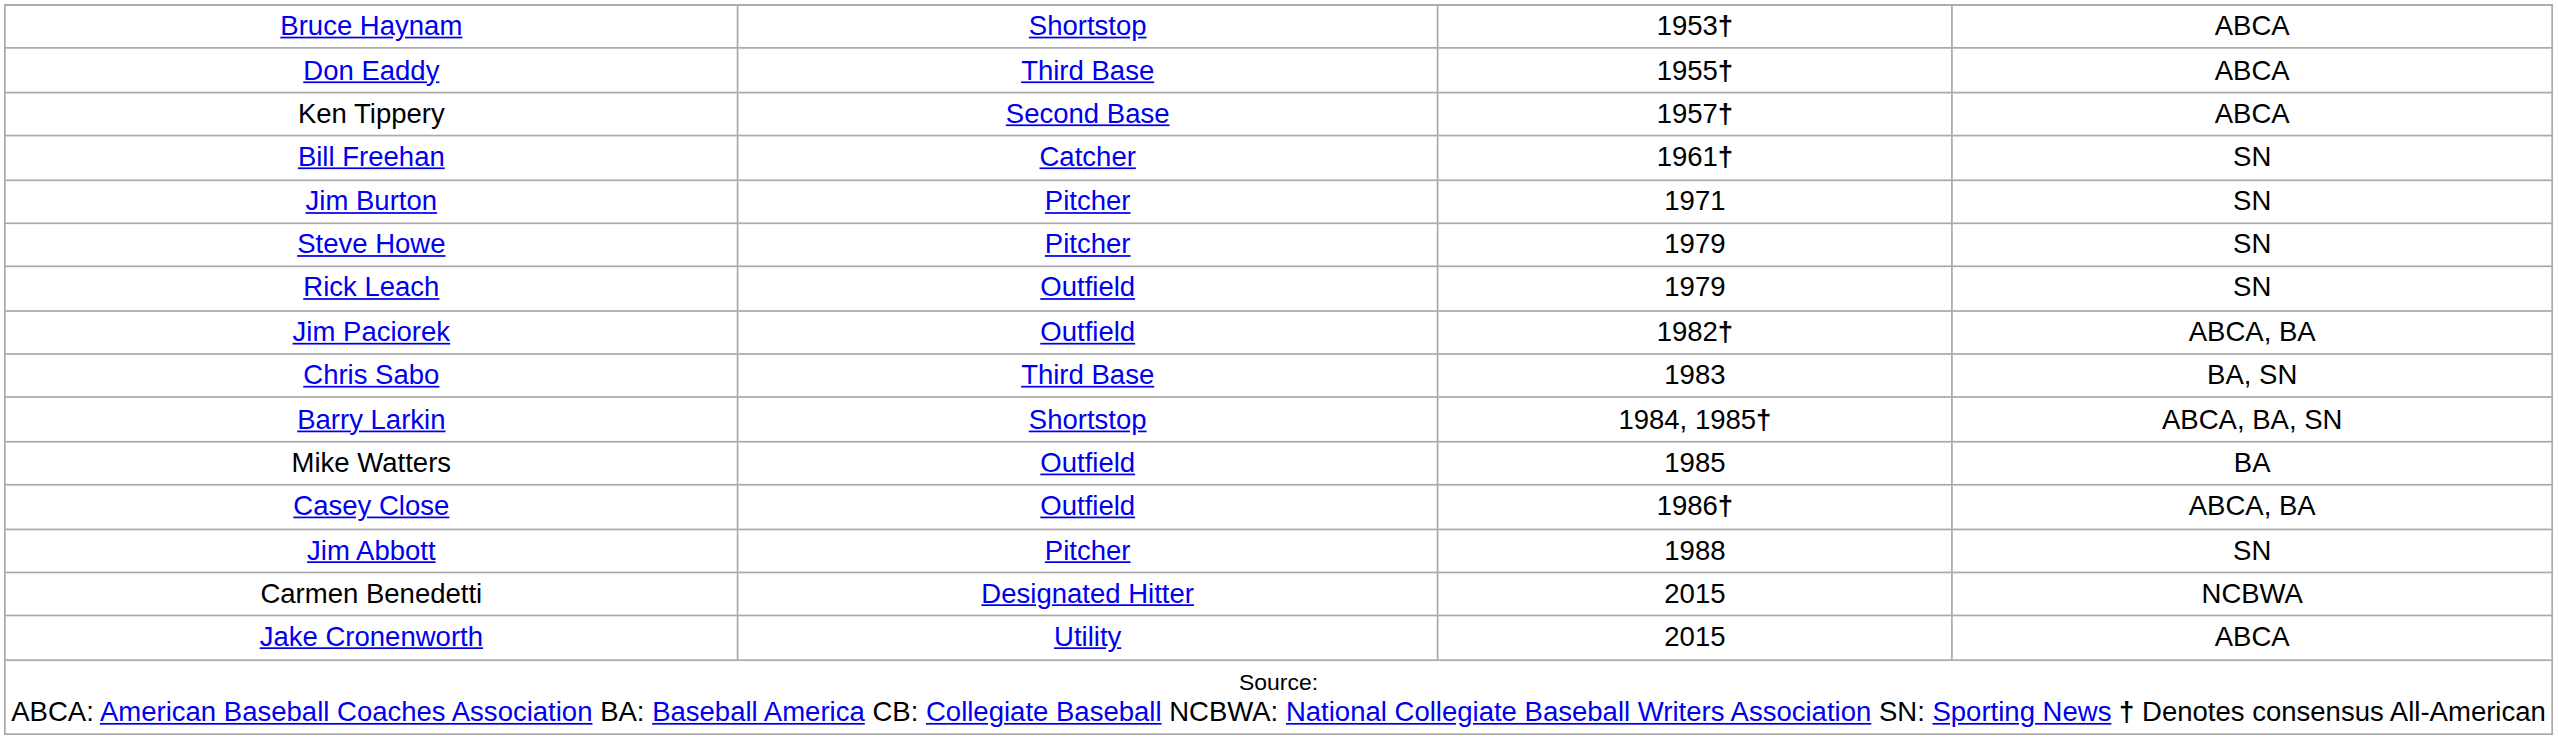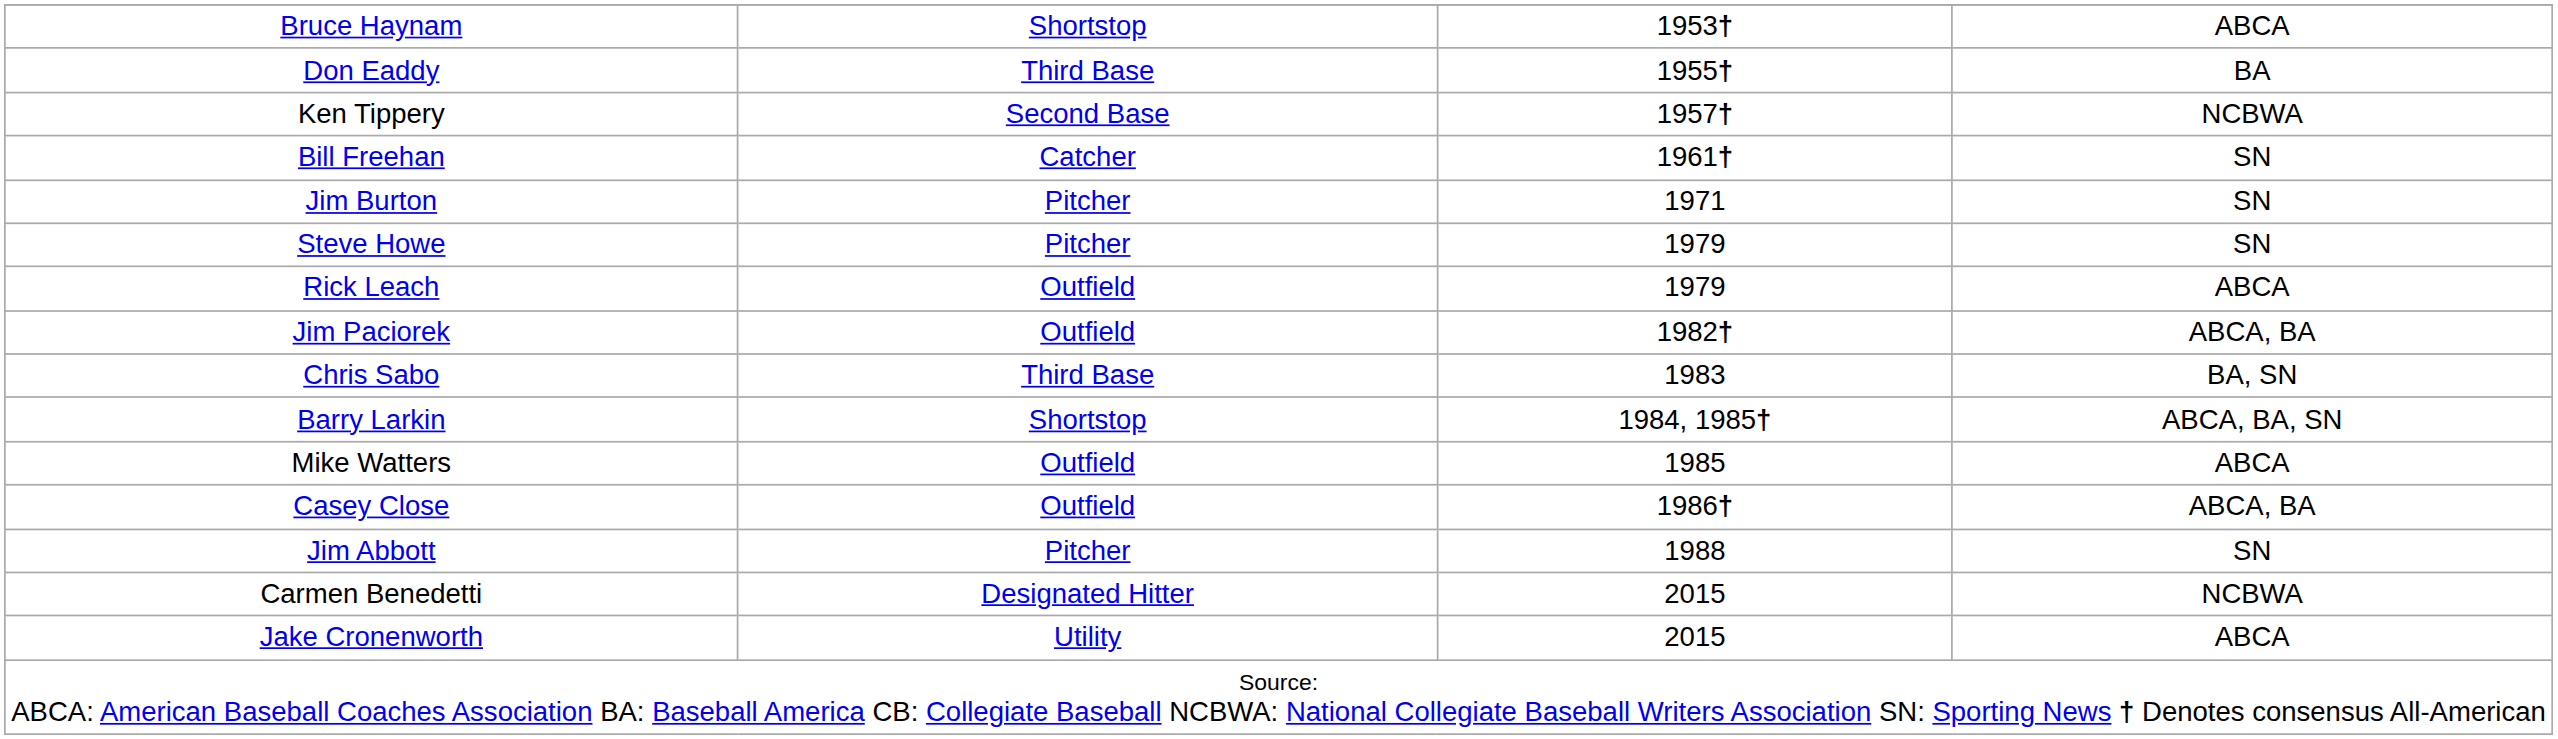(2252, 69) ABCA -> (2252, 69) BA
(2252, 113) ABCA -> (2252, 113) NCBWA
(2252, 288) SN -> (2252, 288) ABCA
(2252, 462) BA -> (2252, 462) ABCA
